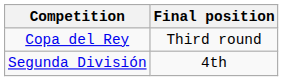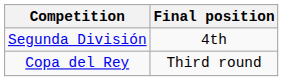rows swapped: (77, 63) <-> (77, 40)
